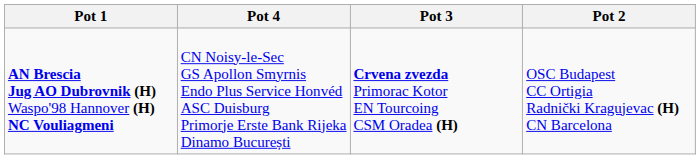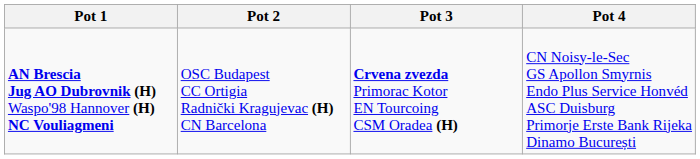columns swapped: (609, 16) <-> (264, 16)
